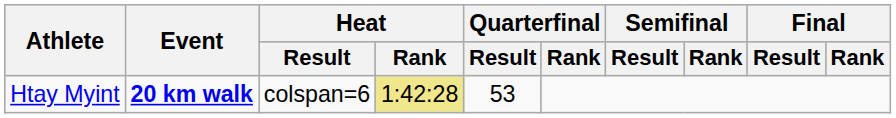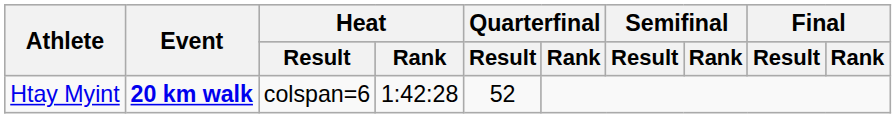(420, 95) khaki background -> (420, 95) no background
(503, 95) 53 -> (503, 95) 52
